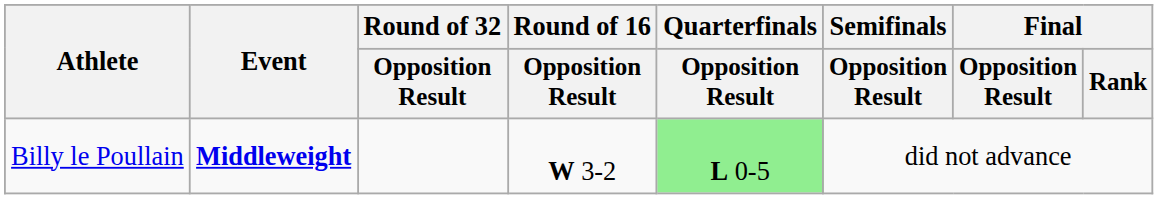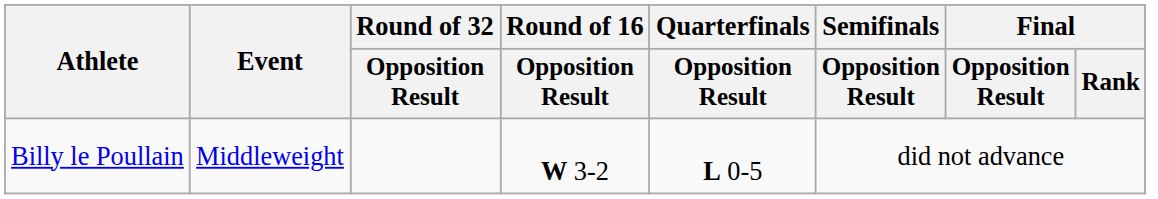(274, 156) bold -> (270, 156) normal
(740, 171) lightgreen background -> (733, 171) no background
